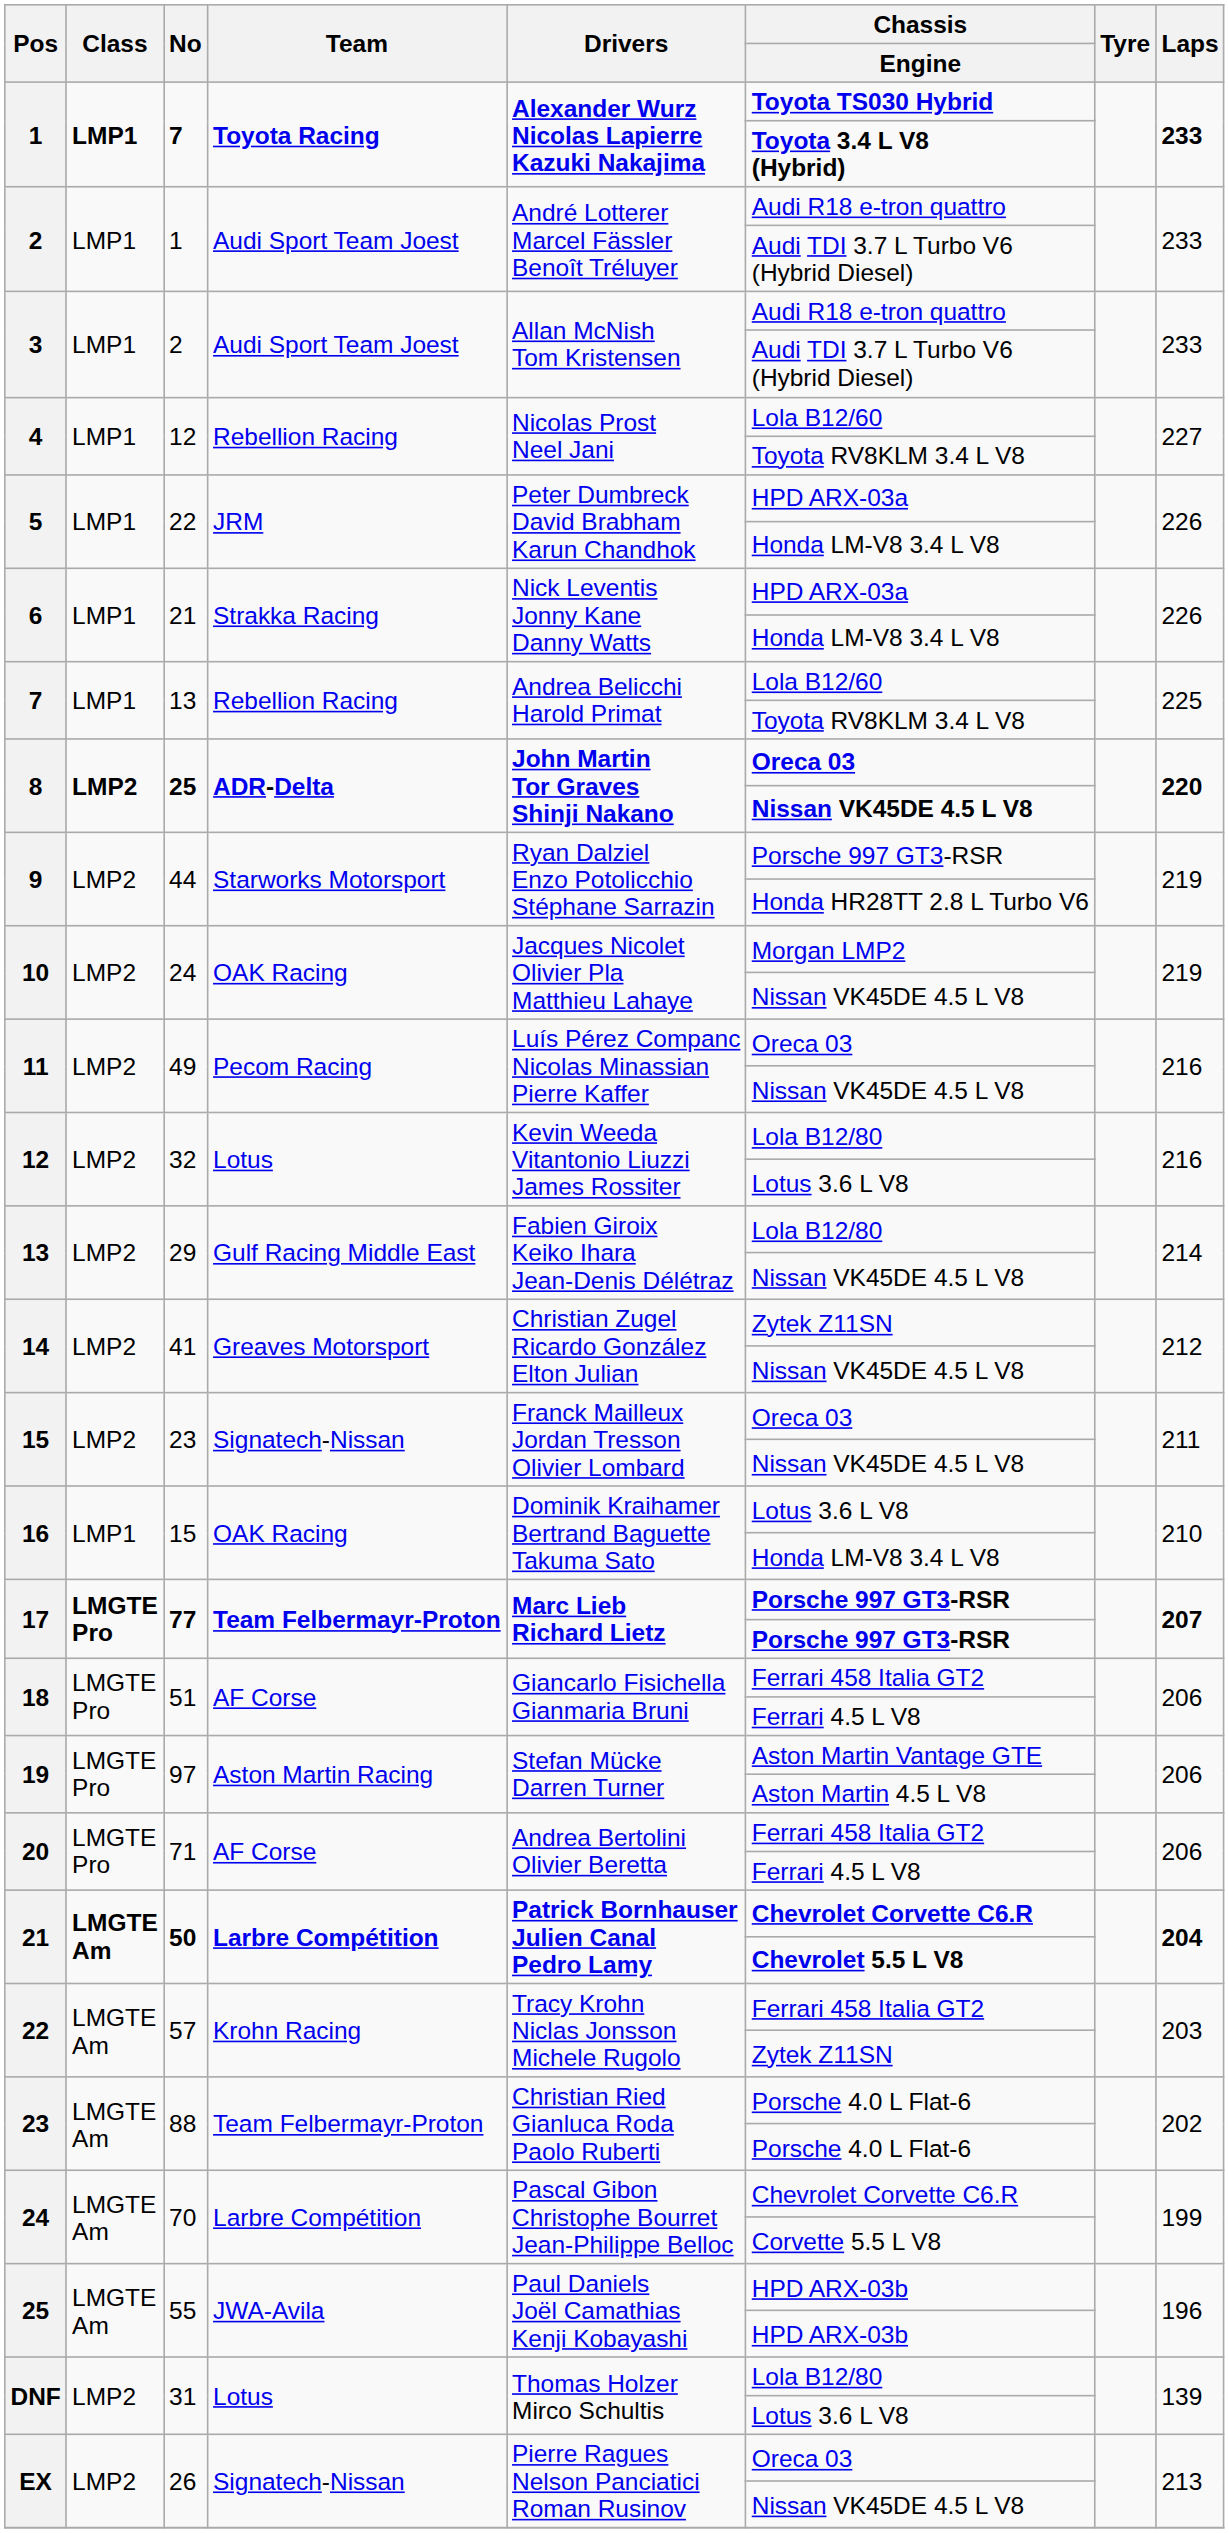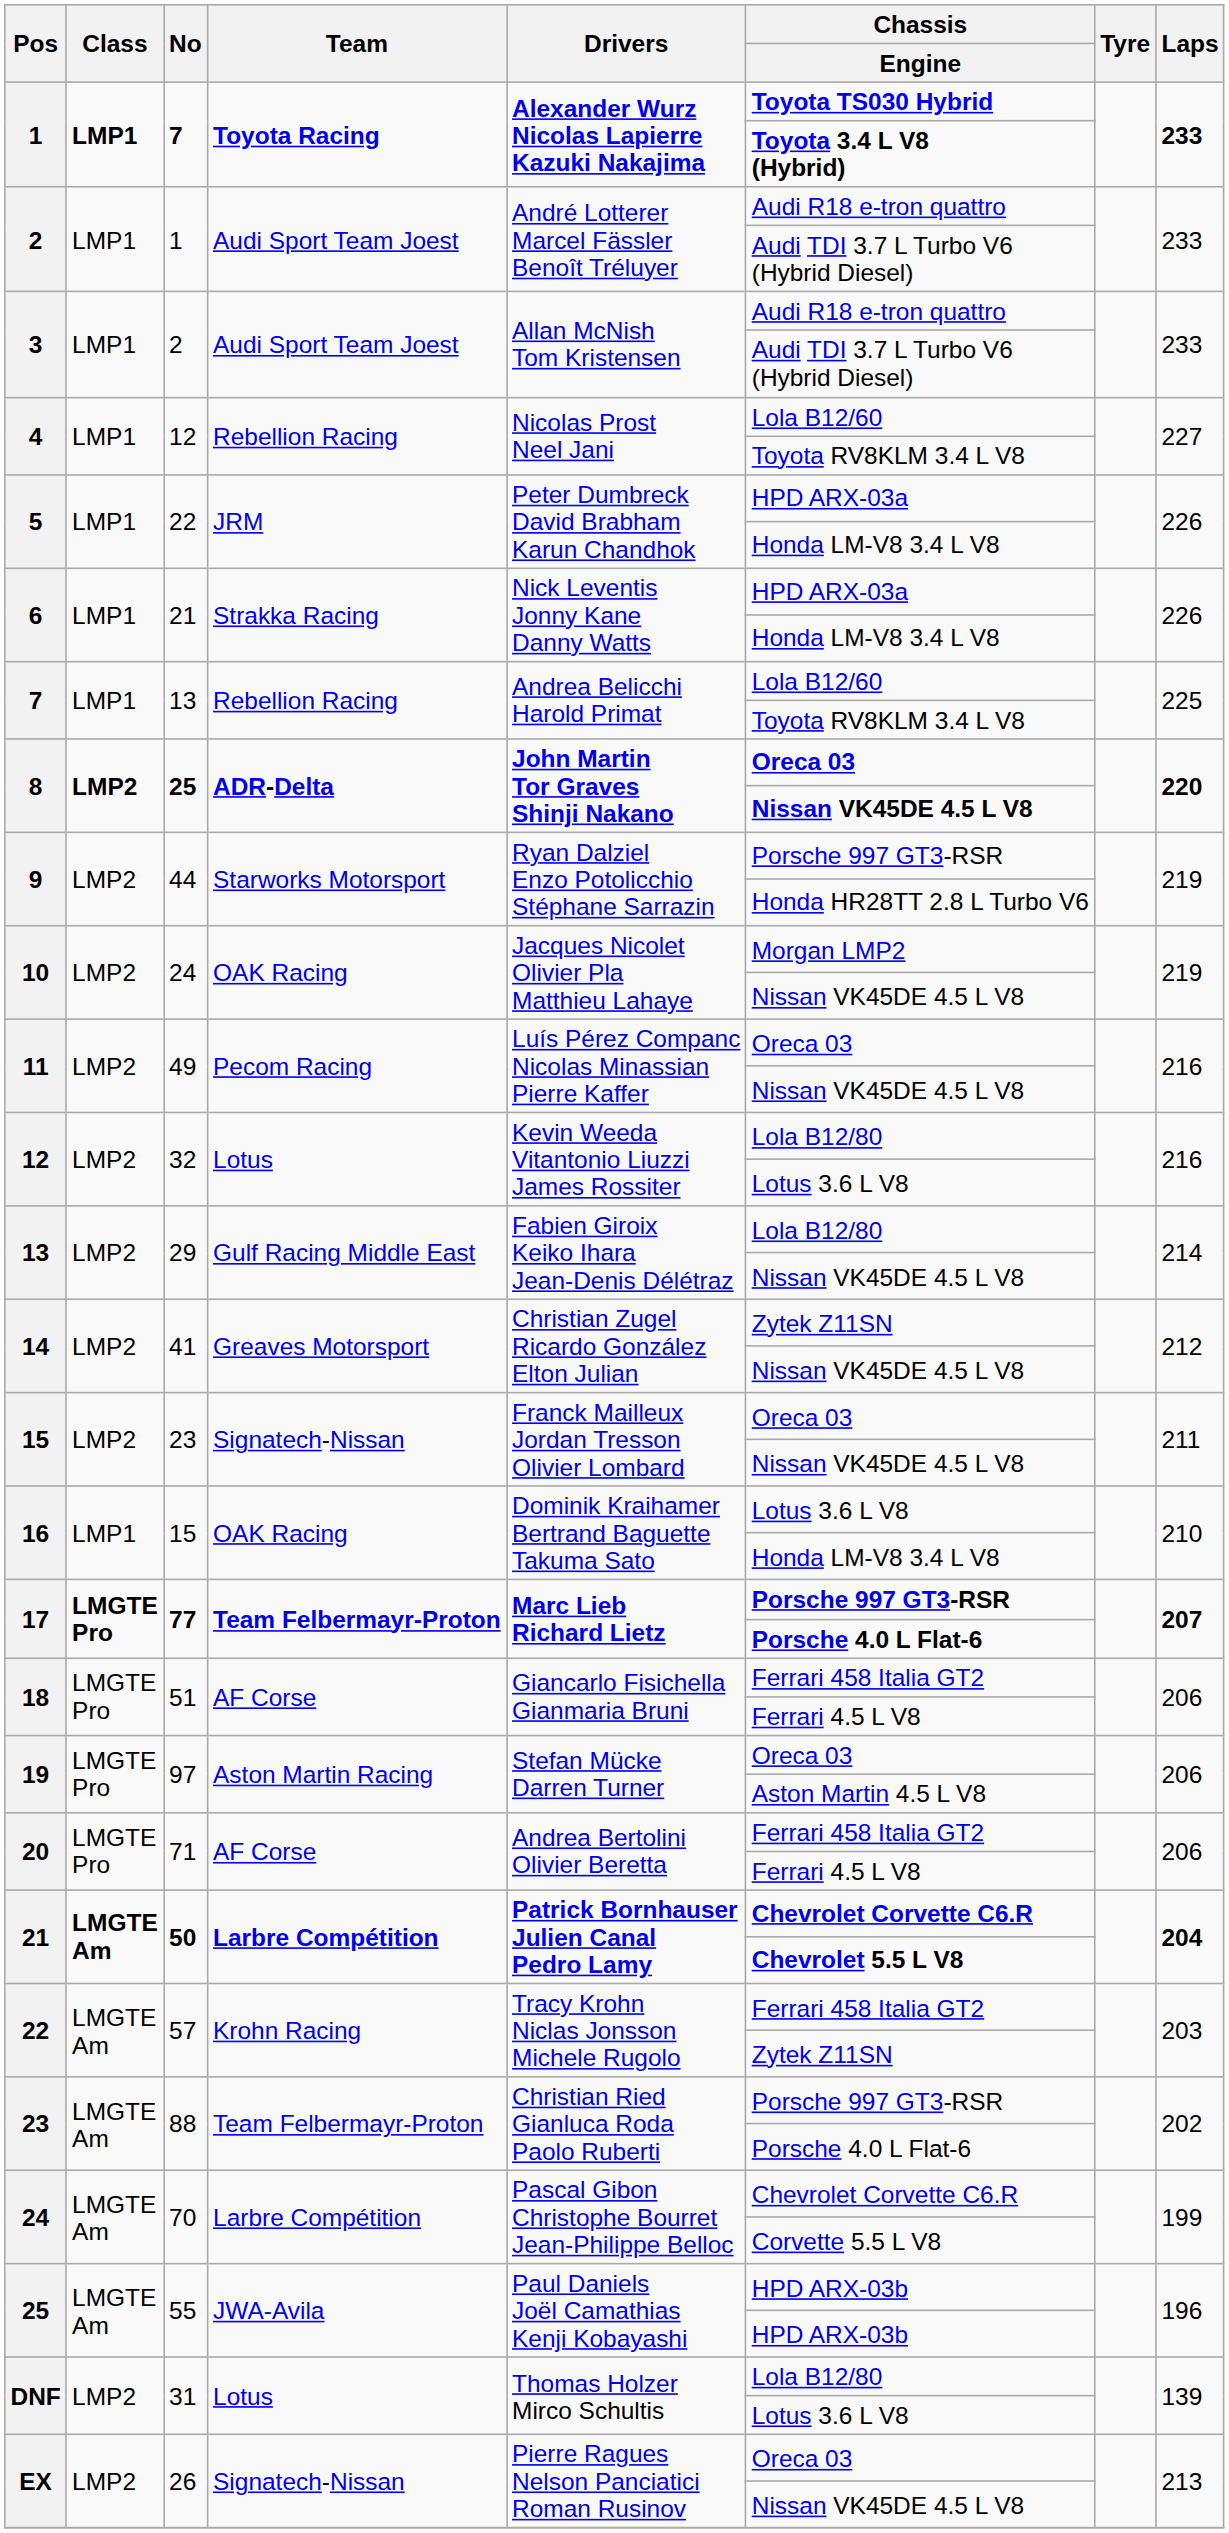(881, 1638) Porsche 997 GT3-RSR -> (867, 1638) Porsche 4.0 L Flat-6
(897, 1755) Aston Martin Vantage GTE -> (802, 1755) Oreca 03
(861, 2101) Porsche 4.0 L Flat-6 -> (877, 2101) Porsche 997 GT3-RSR
